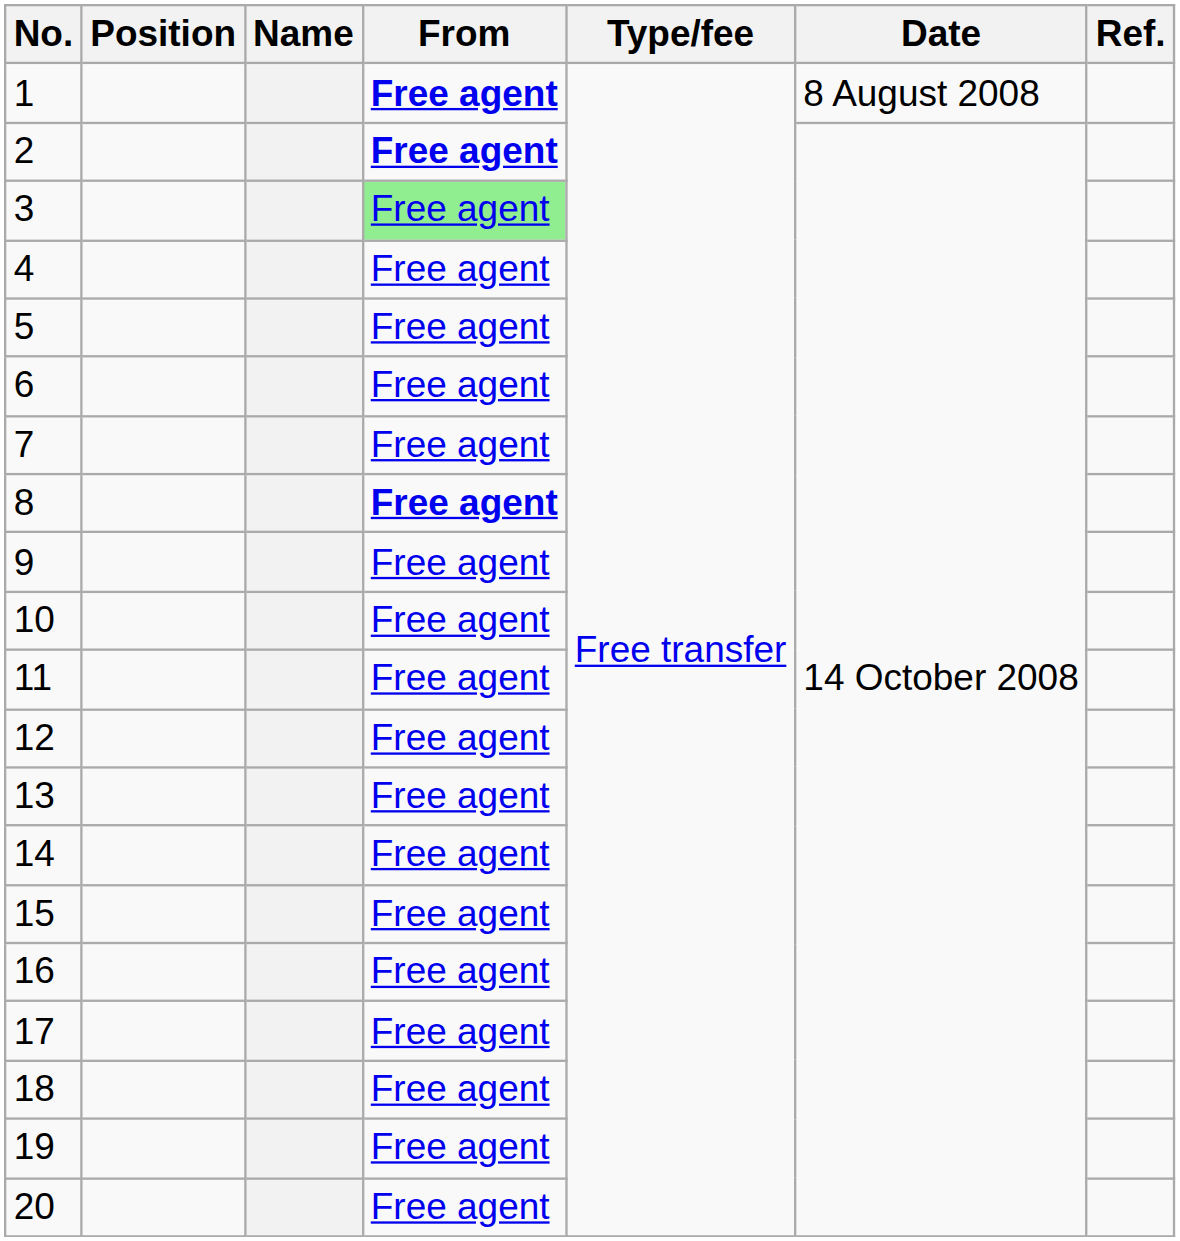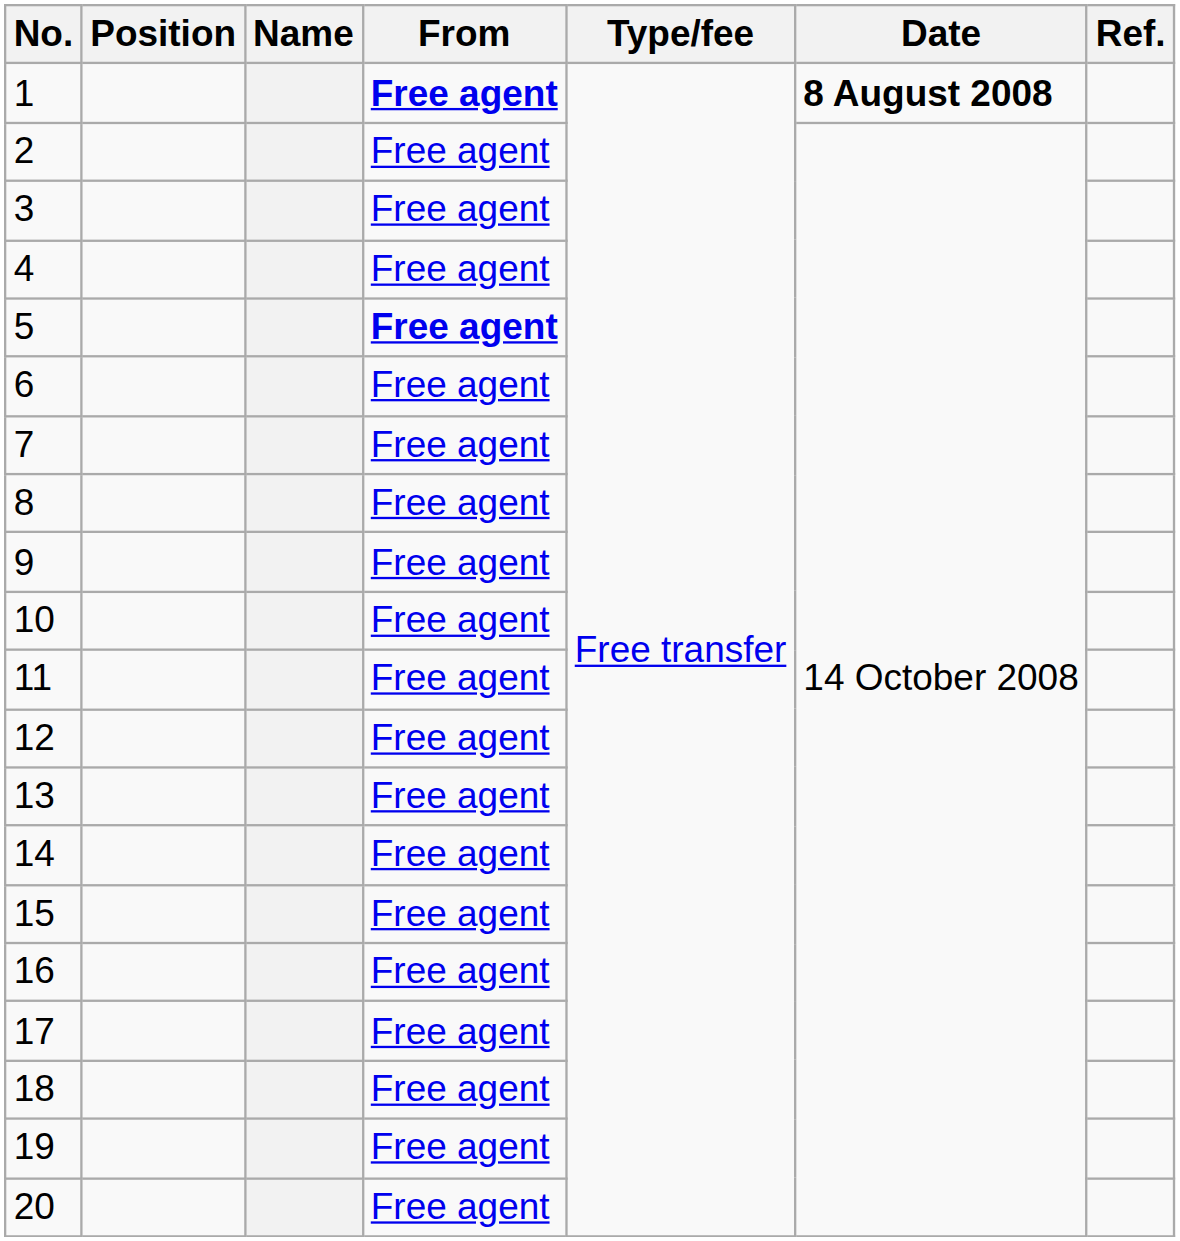(922, 92) normal -> (928, 92) bold
(464, 151) bold -> (460, 151) normal
(460, 209) lightgreen background -> (460, 209) no background
(460, 326) normal -> (464, 326) bold
(464, 502) bold -> (460, 502) normal
